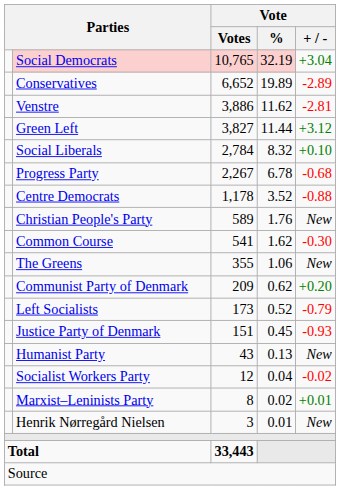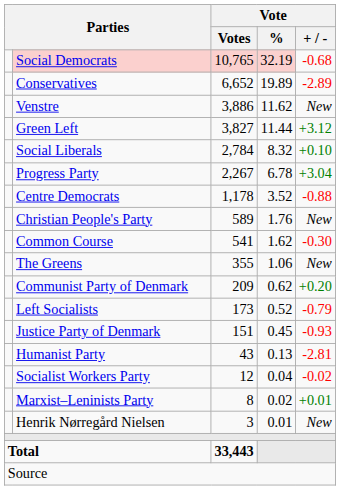(315, 60) +3.04 -> (317, 60) -0.68
(317, 106) -2.81 -> (319, 106) New
(317, 173) -0.68 -> (315, 173) +3.04
(319, 354) New -> (317, 354) -2.81
